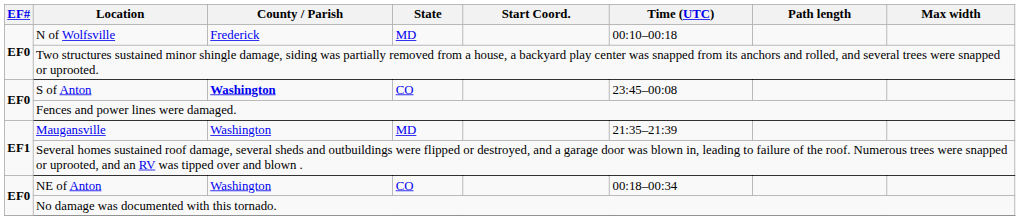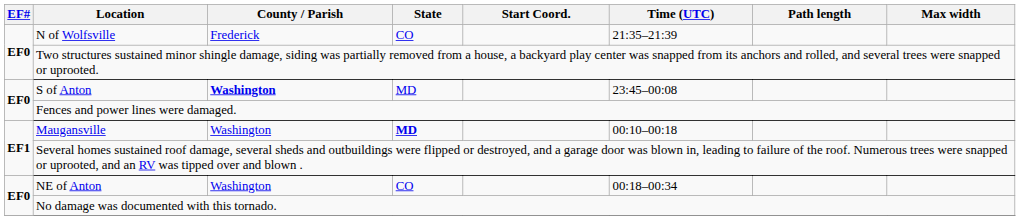(406, 34) MD -> (405, 34) CO
(645, 34) 00:10–00:18 -> (645, 34) 21:35–21:39
(405, 89) CO -> (406, 89) MD
(406, 130) normal -> (406, 130) bold
(645, 130) 21:35–21:39 -> (645, 130) 00:10–00:18
